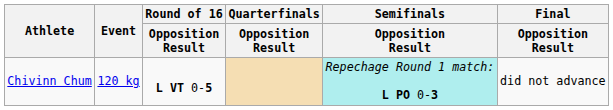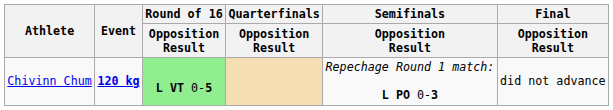(119, 81) normal -> (119, 81) bold
(184, 88) no background -> (184, 88) lightgreen background
(410, 81) paleturquoise background -> (410, 81) no background
